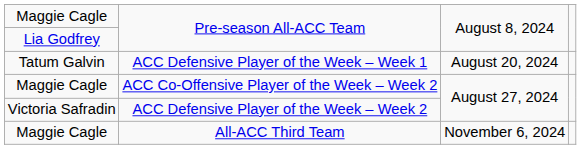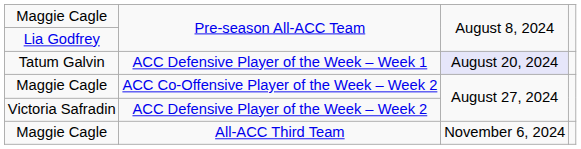(505, 62) no background -> (505, 62) lavender background
